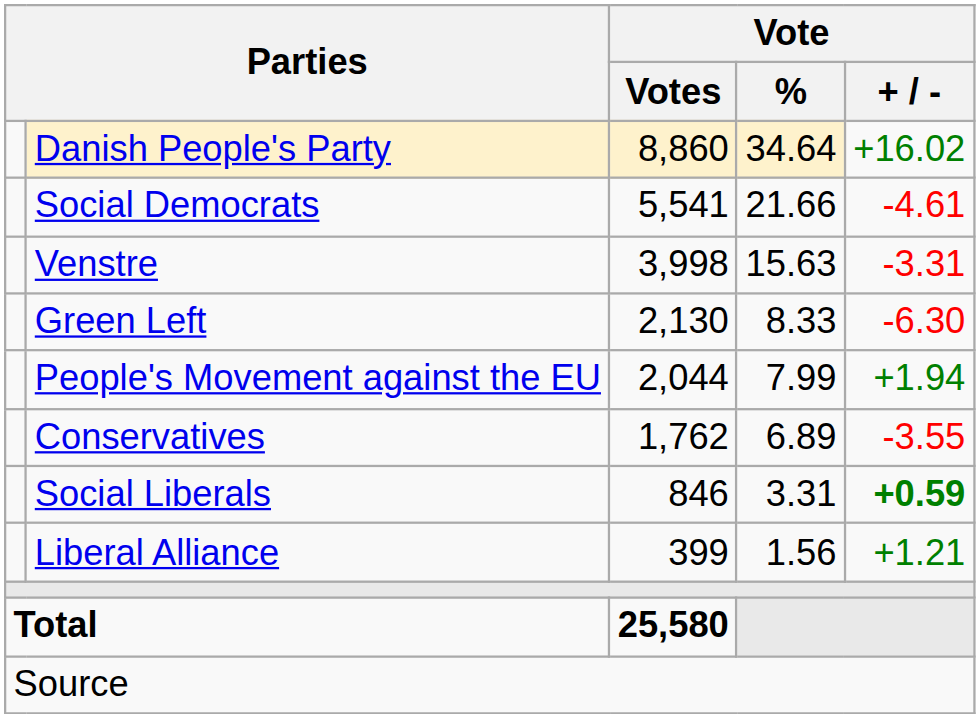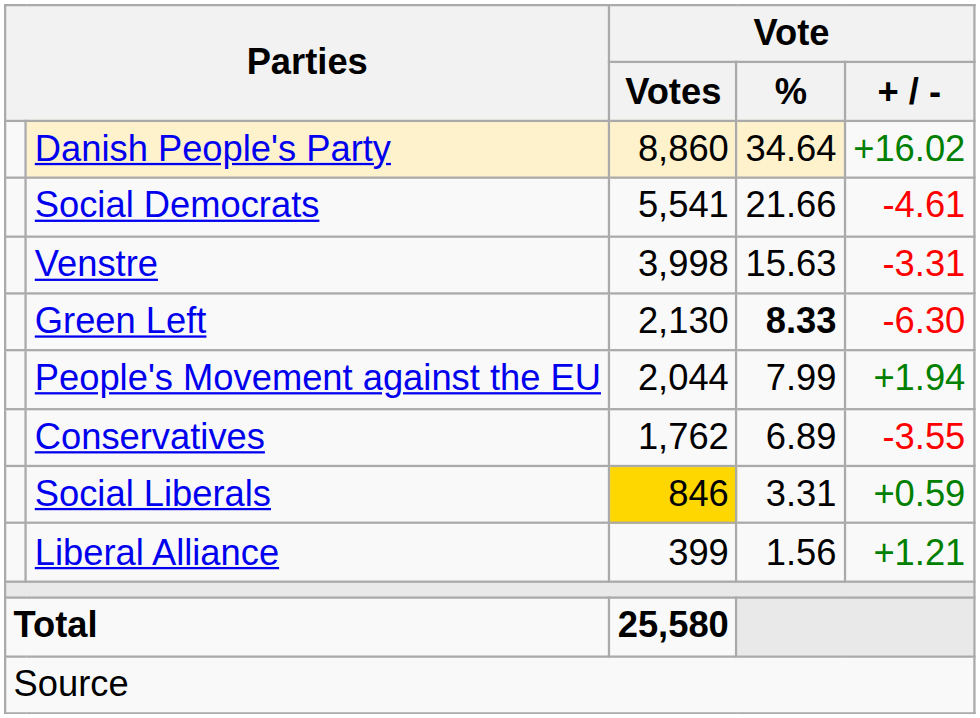(801, 321) normal -> (801, 321) bold
(698, 494) no background -> (698, 494) gold background
(919, 494) bold -> (919, 494) normal
